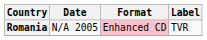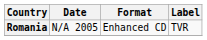(135, 28) pink background -> (135, 28) no background
